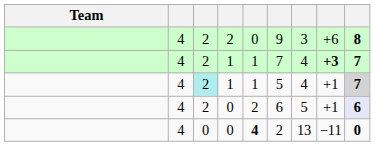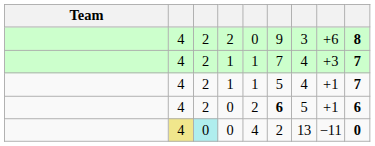(331, 61) bold -> (331, 61) normal
(206, 84) paleturquoise background -> (206, 84) no background
(357, 84) lightgrey background -> (357, 84) no background
(279, 107) normal -> (279, 107) bold
(357, 107) lavender background -> (357, 107) no background
(181, 130) no background -> (181, 130) khaki background
(206, 130) no background -> (206, 130) paleturquoise background
(255, 130) bold -> (255, 130) normal
